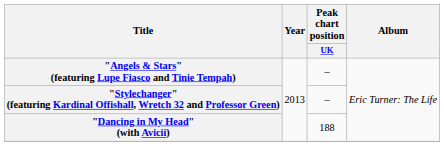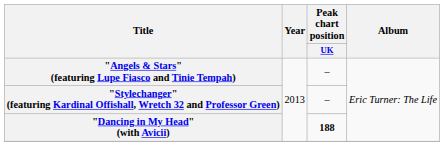(327, 127) normal -> (327, 127) bold
